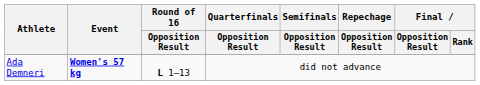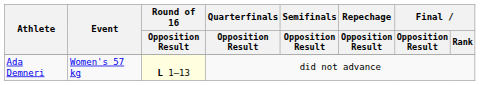(97, 67) bold -> (97, 67) normal
(174, 73) no background -> (174, 73) lightyellow background
